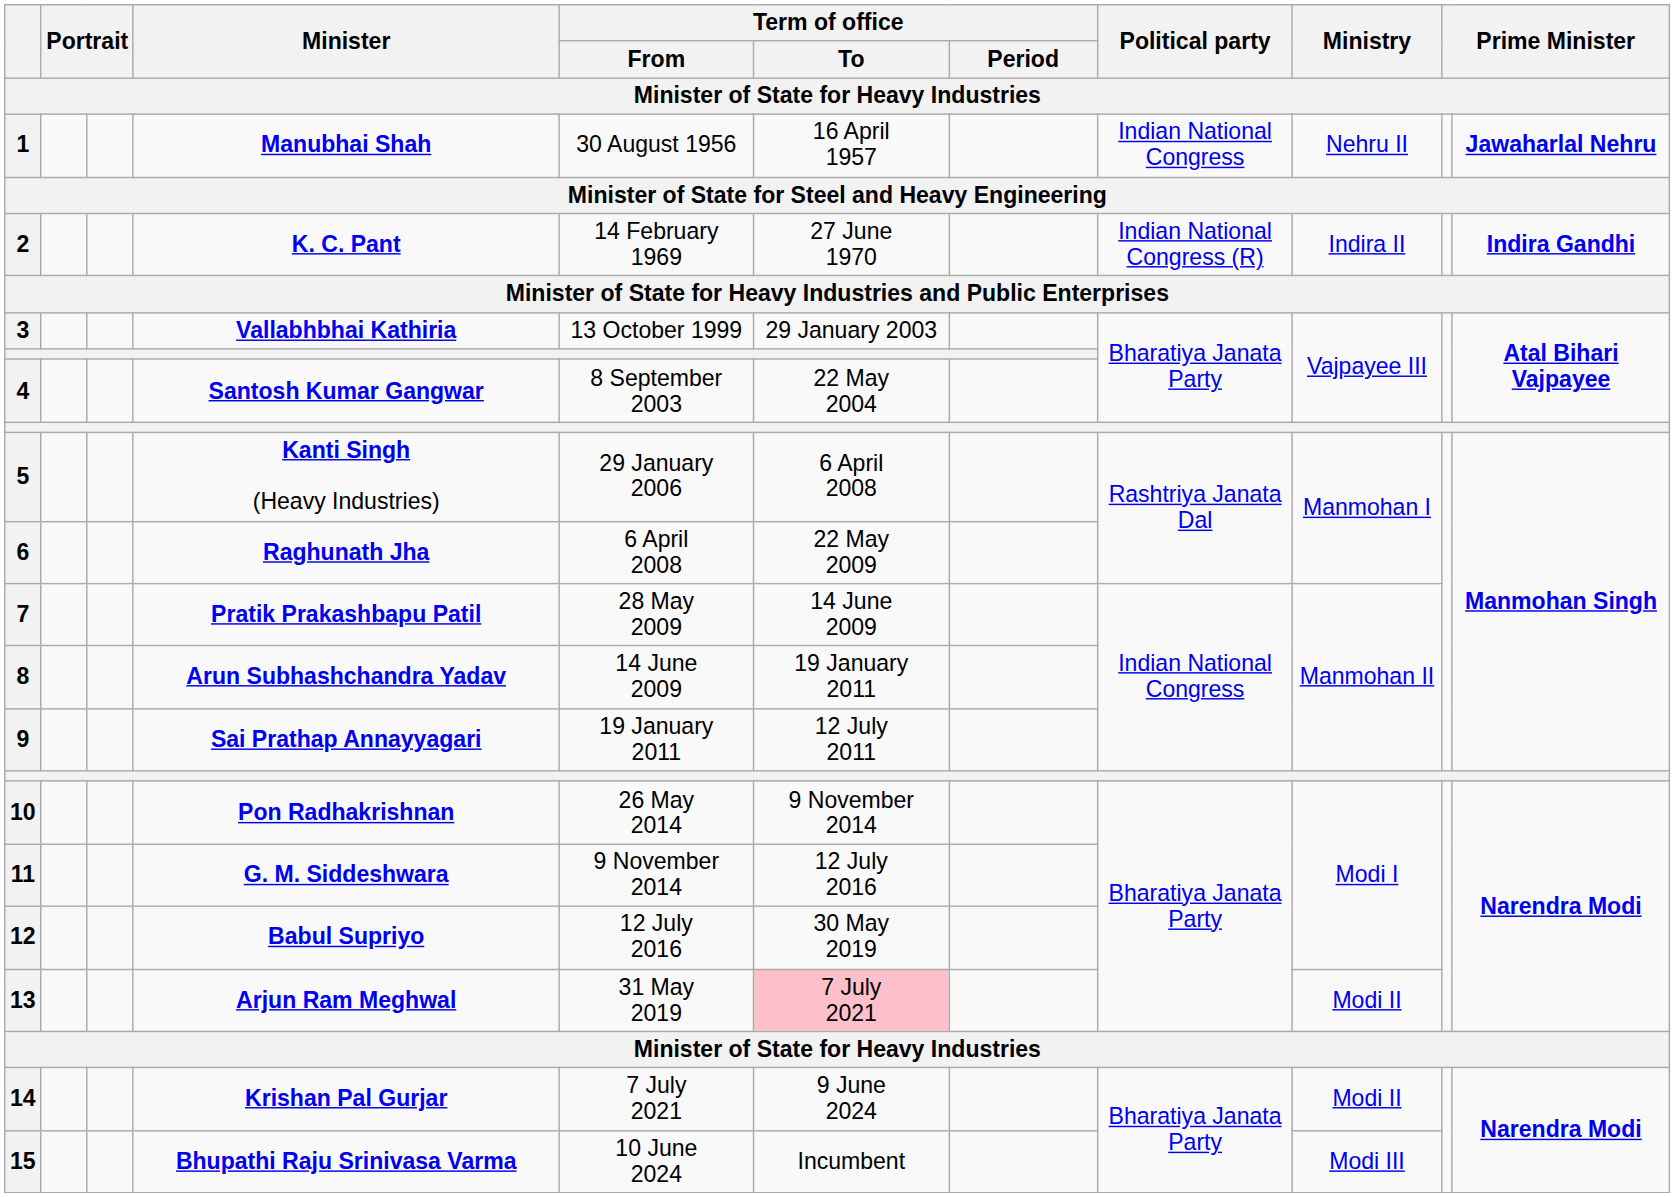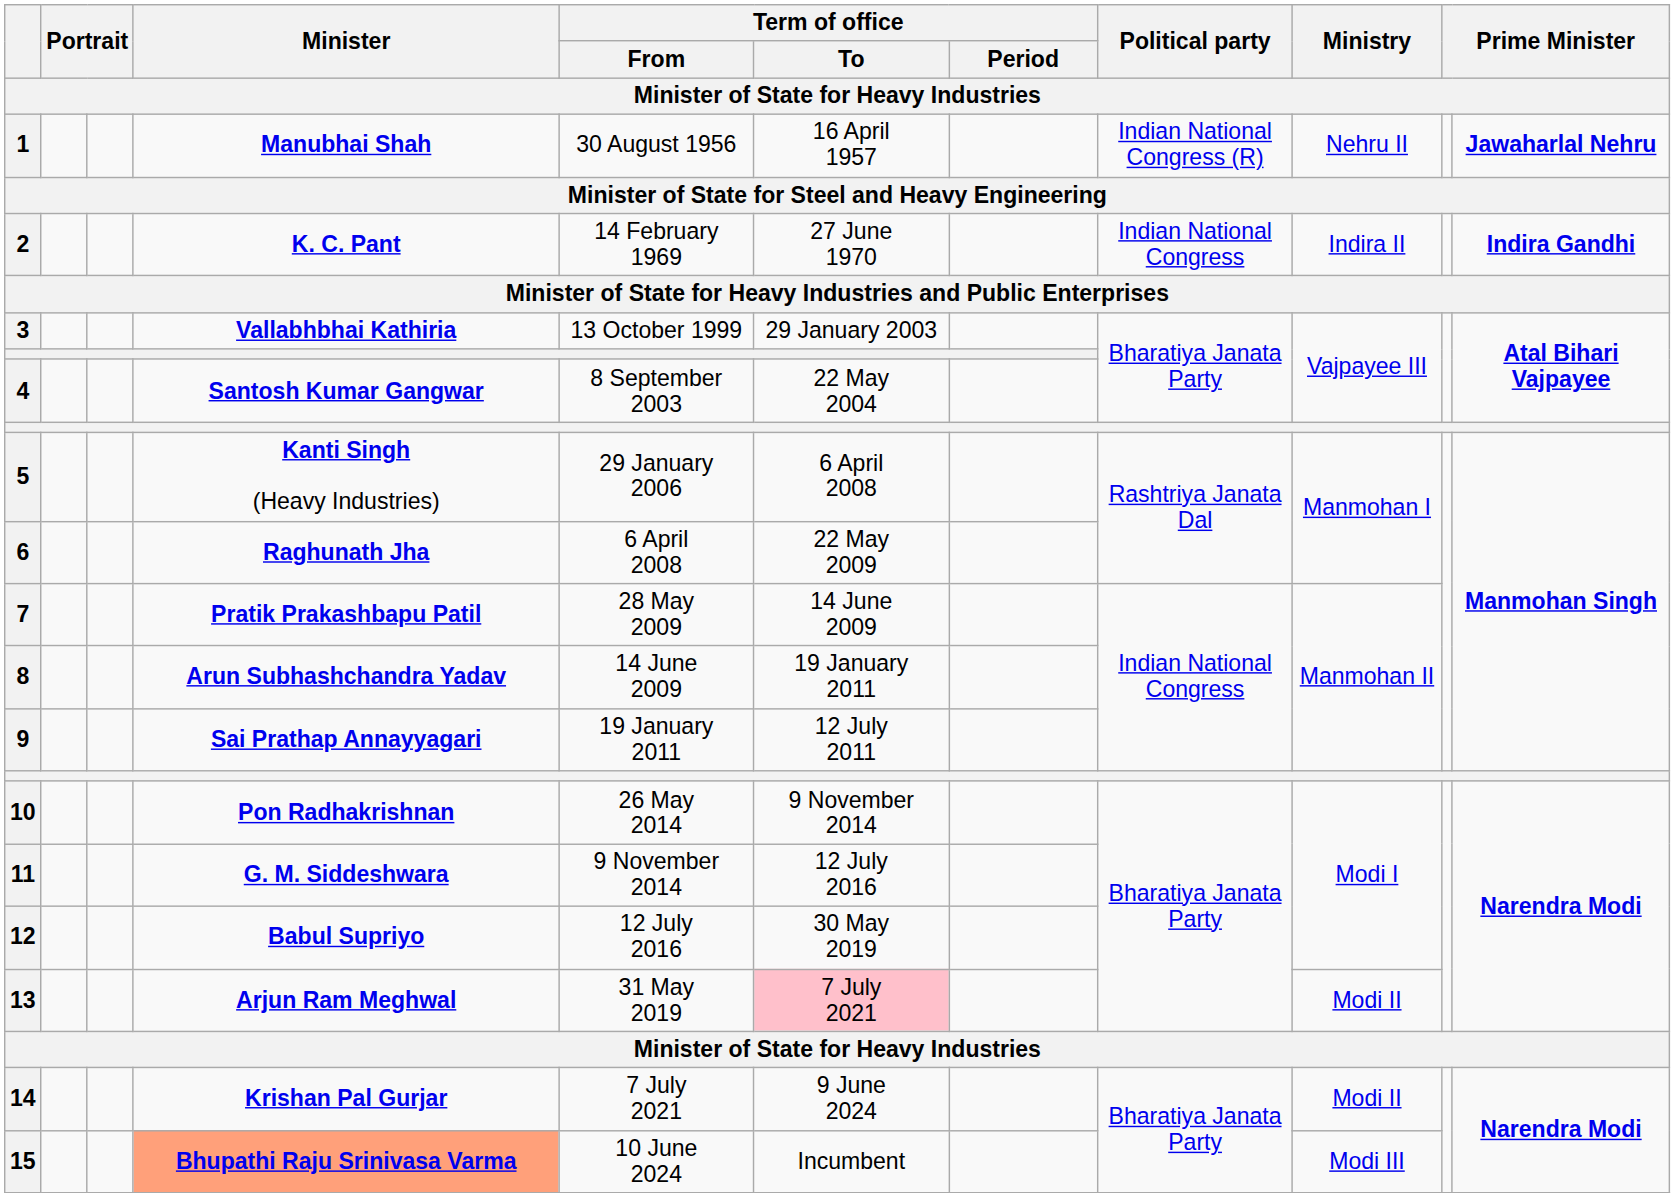(1195, 145) Indian National Congress -> (1195, 145) Indian National Congress (R)
(1195, 244) Indian National Congress (R) -> (1195, 244) Indian National Congress
(346, 1161) no background -> (346, 1161) lightsalmon background
